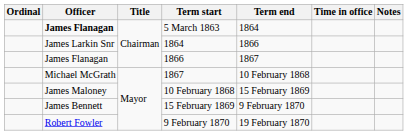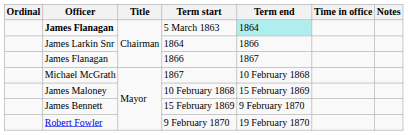(249, 28) no background -> (249, 28) paleturquoise background
